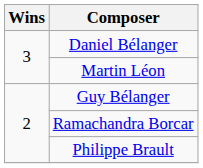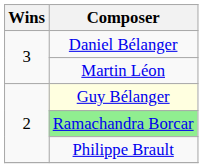(123, 96) no background -> (123, 96) lightyellow background
(123, 123) no background -> (123, 123) lightgreen background
